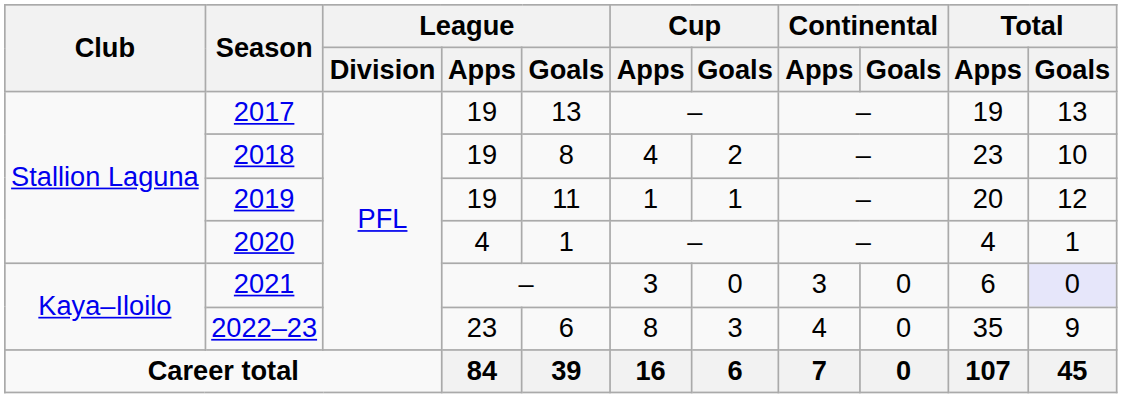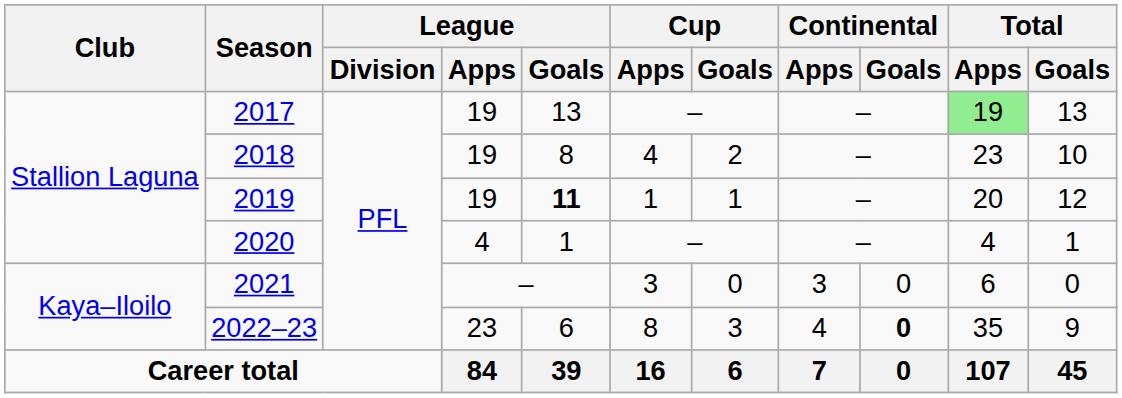(988, 112) no background -> (988, 112) lightgreen background
(566, 198) normal -> (566, 198) bold
(1072, 284) lavender background -> (1072, 284) no background
(904, 328) normal -> (904, 328) bold
